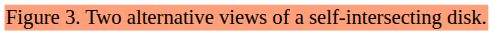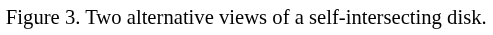(246, 17) lightsalmon background -> (246, 17) no background
